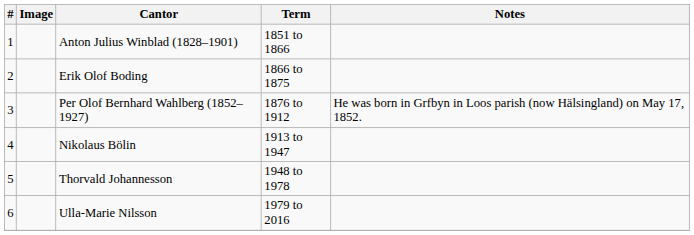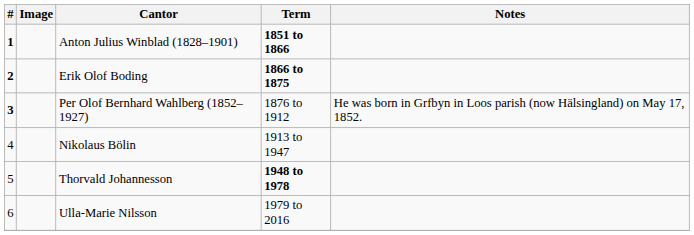(10, 41) normal -> (10, 41) bold
(283, 41) normal -> (284, 41) bold
(10, 75) normal -> (10, 75) bold
(283, 75) normal -> (284, 75) bold
(10, 110) normal -> (10, 110) bold
(283, 178) normal -> (284, 178) bold
